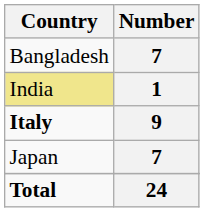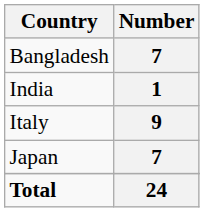(31, 88) khaki background -> (31, 88) no background
(31, 122) bold -> (29, 122) normal
